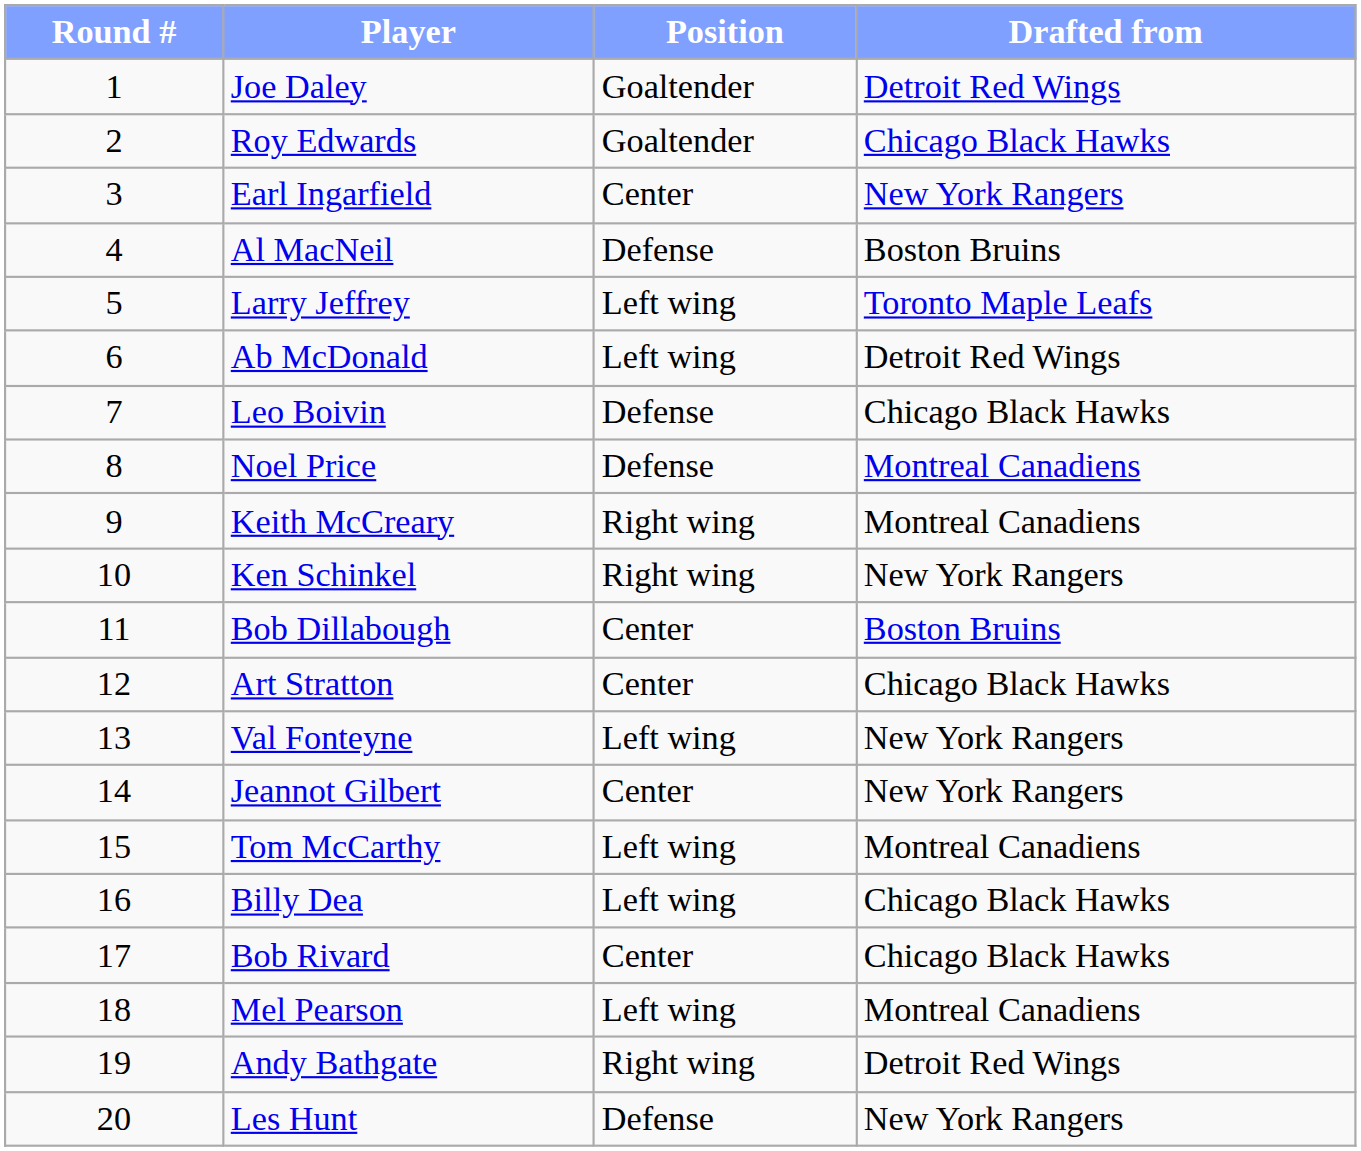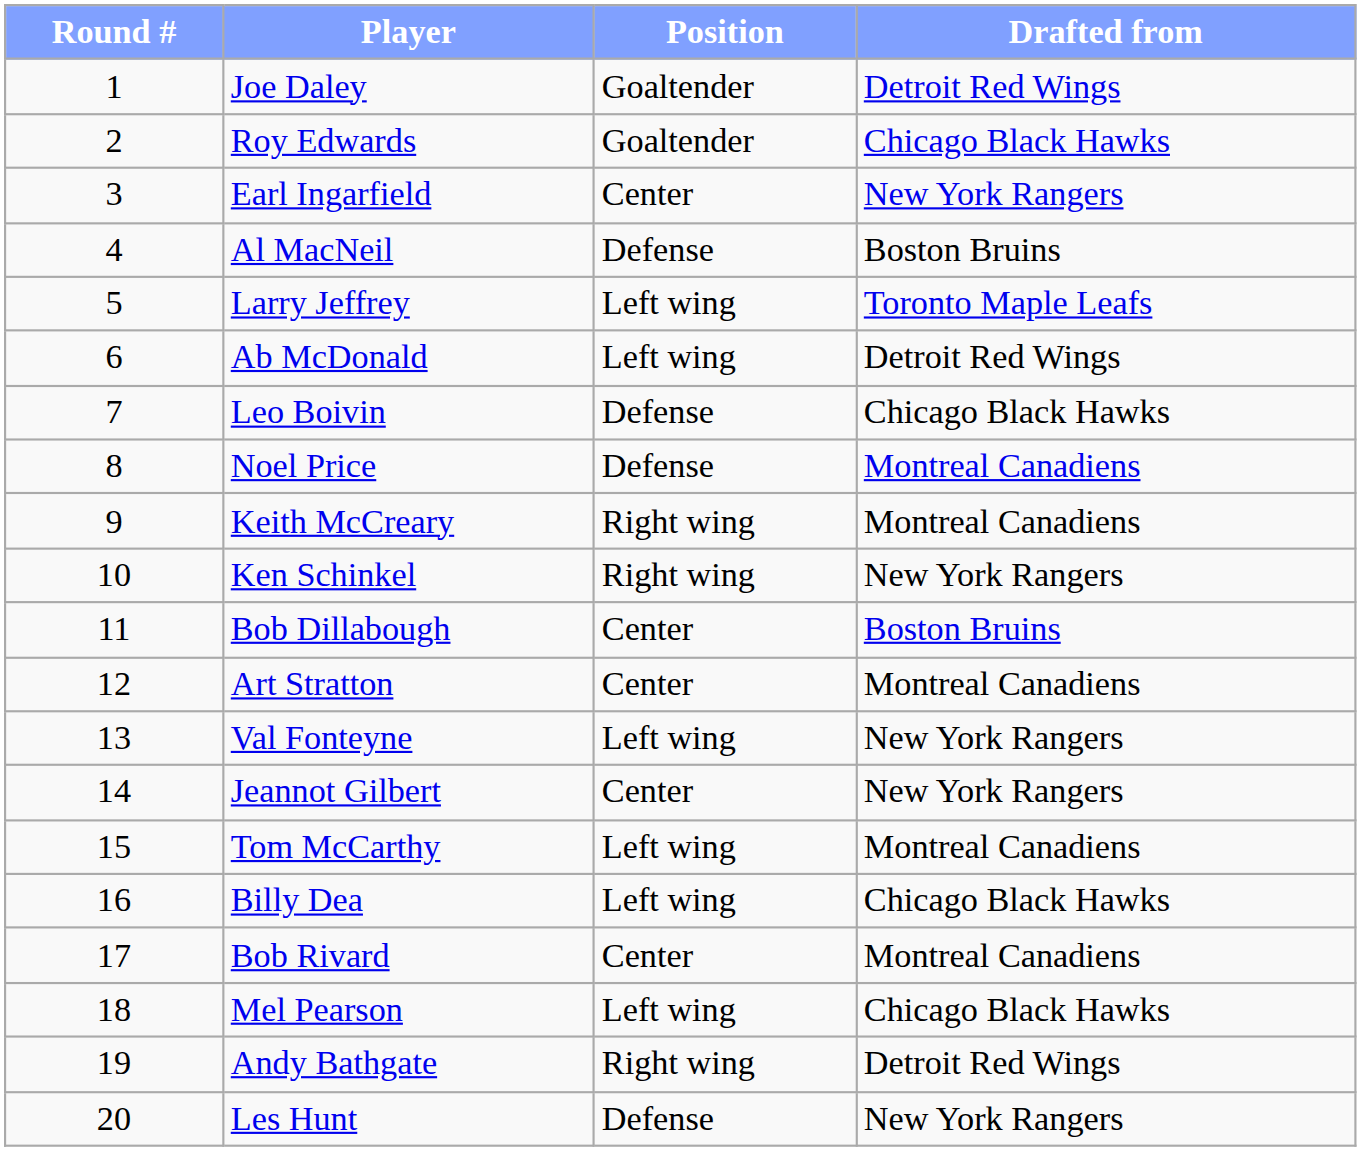(1017, 683) Chicago Black Hawks -> (1002, 683) Montreal Canadiens
(1017, 954) Chicago Black Hawks -> (1002, 954) Montreal Canadiens
(1002, 1009) Montreal Canadiens -> (1017, 1009) Chicago Black Hawks
